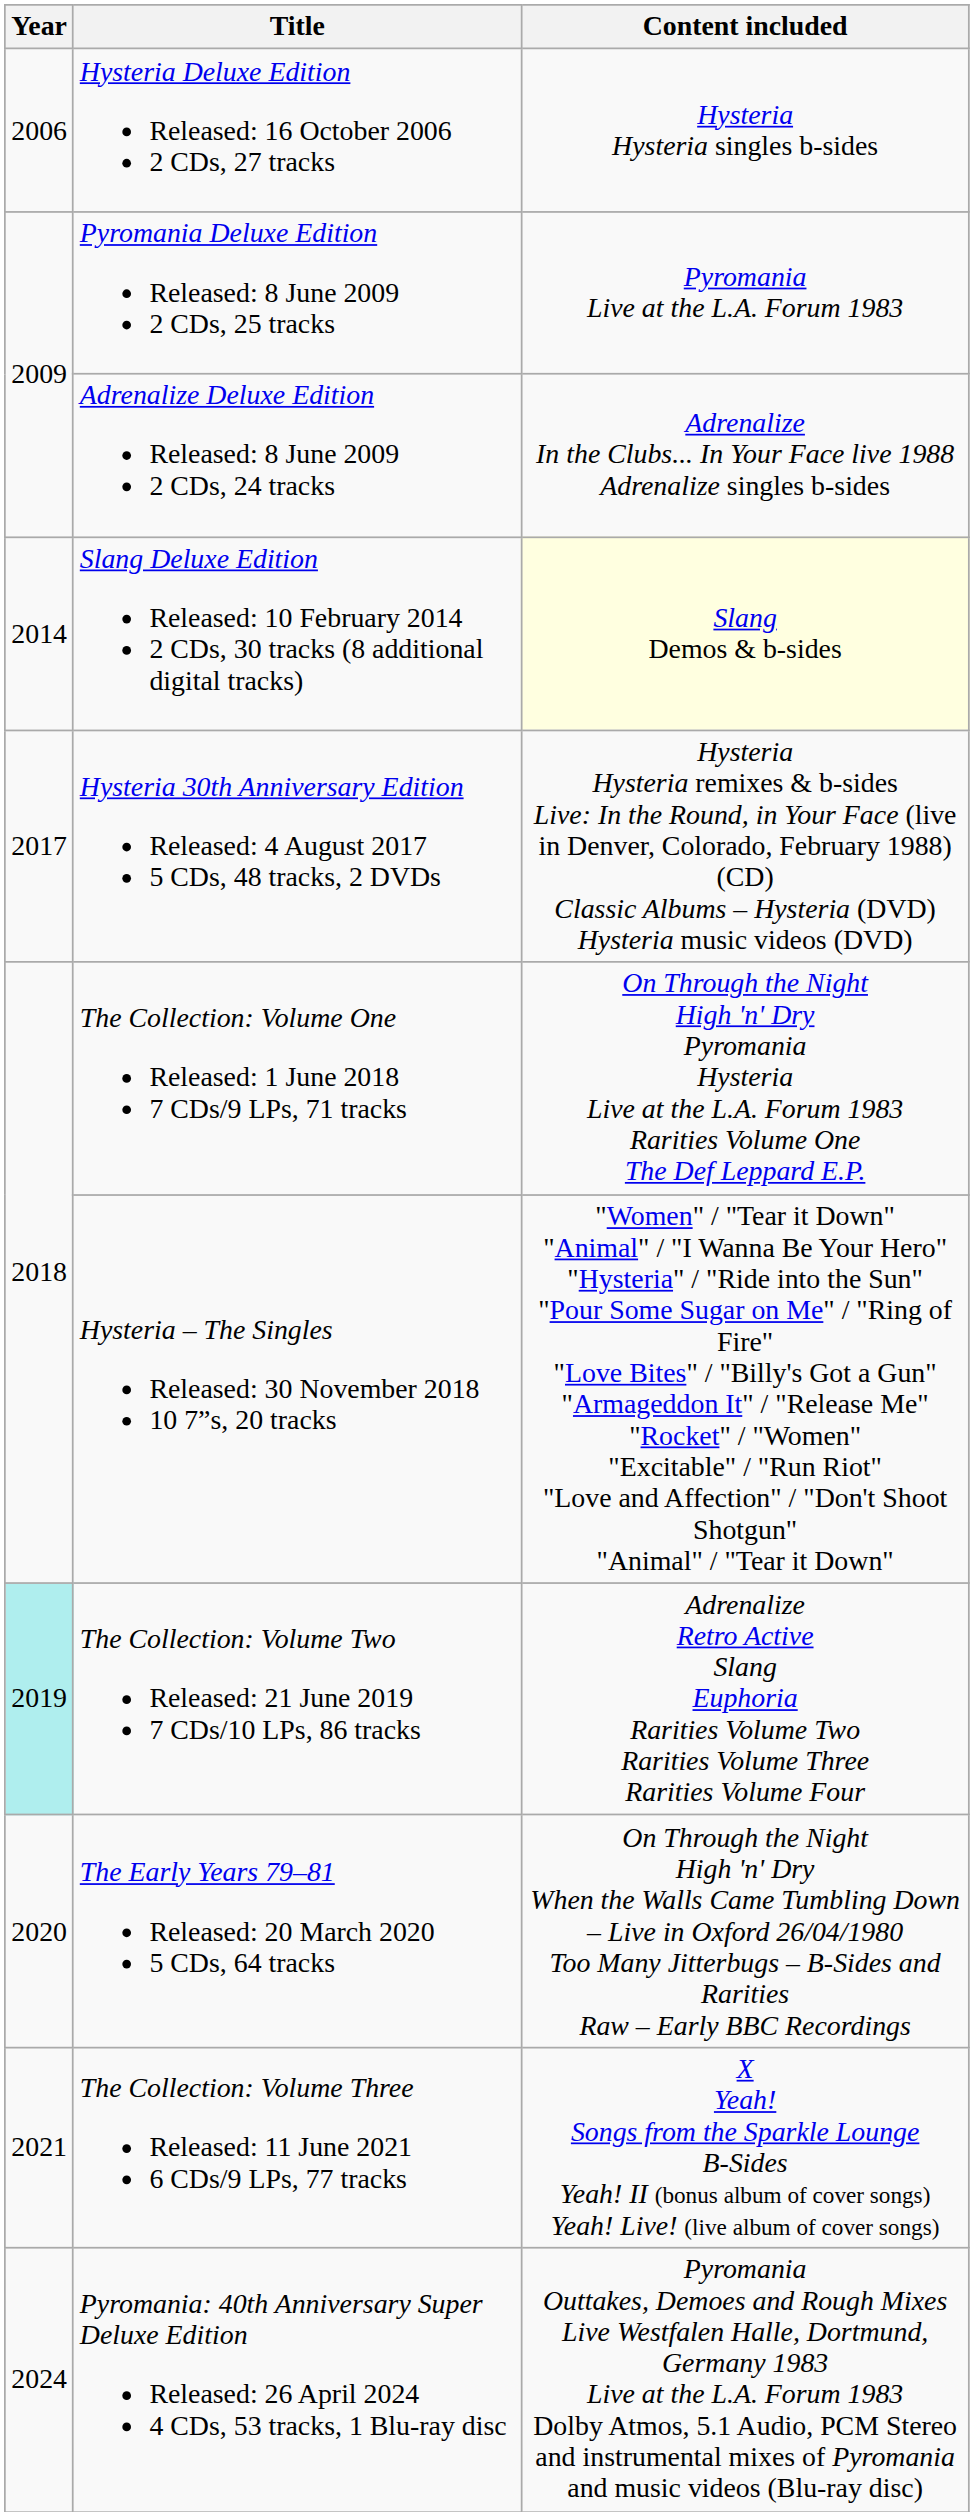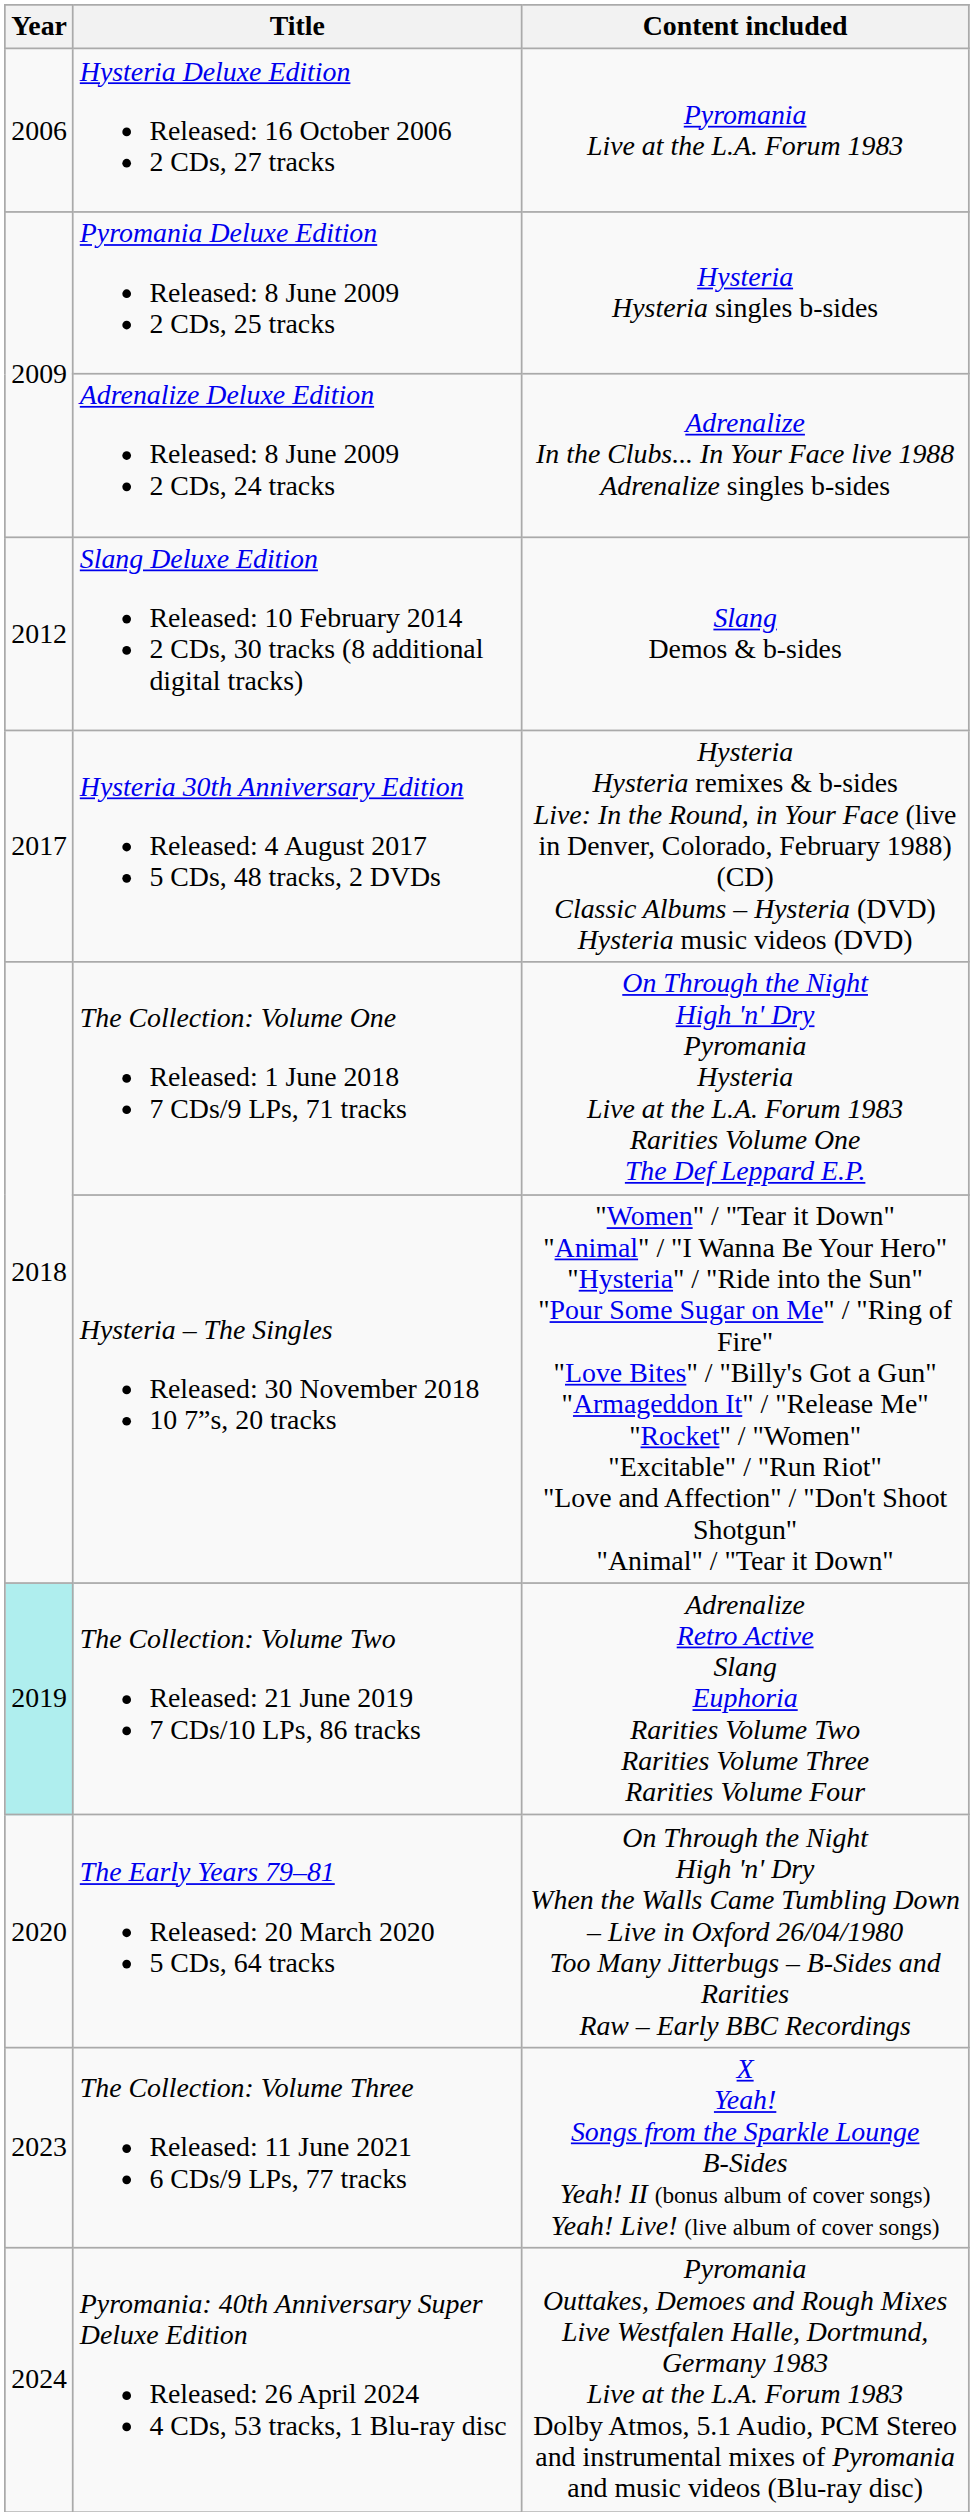(745, 129) Hysteria Hysteria singles b-sides -> (745, 129) Pyromania Live at the L.A. Forum 1983
(745, 292) Pyromania Live at the L.A. Forum 1983 -> (745, 292) Hysteria Hysteria singles b-sides
(39, 632) 2014 -> (39, 632) 2012
(745, 632) lightyellow background -> (745, 632) no background
(39, 2147) 2021 -> (39, 2147) 2023
